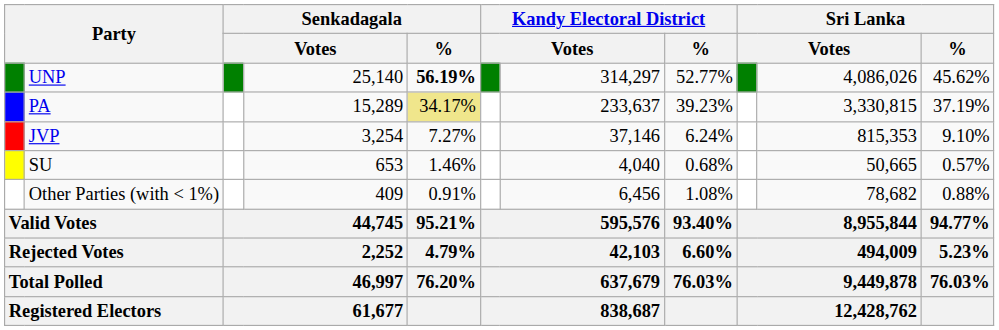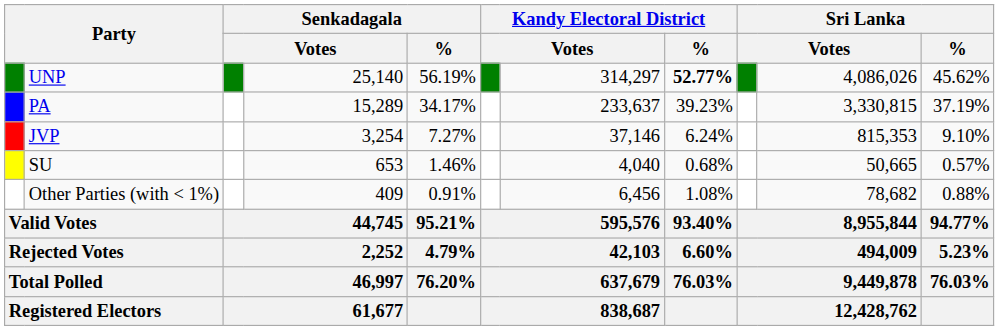(446, 77) bold -> (448, 77) normal
(704, 77) normal -> (703, 77) bold
(448, 106) khaki background -> (448, 106) no background
